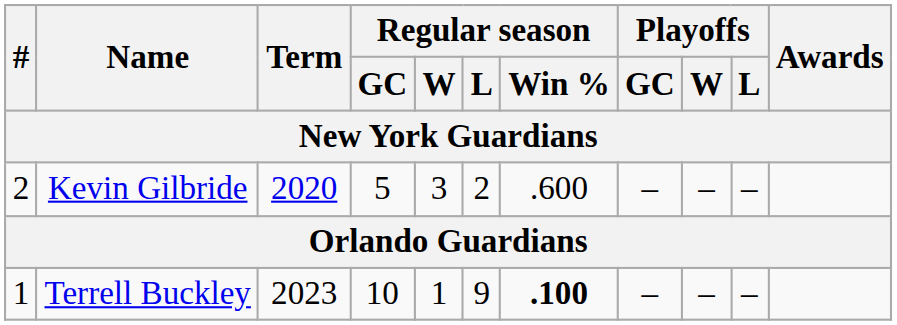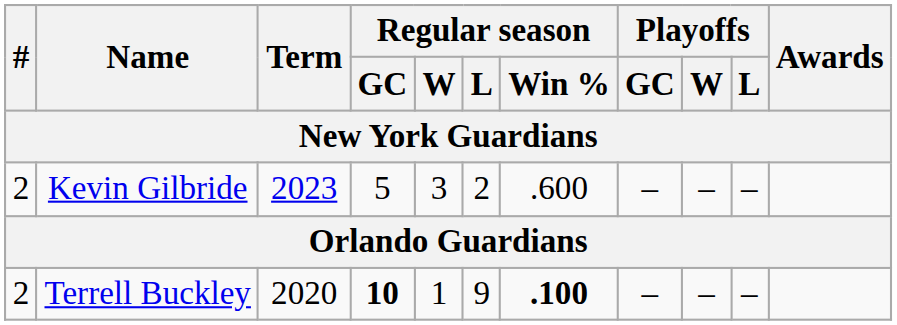(304, 188) 2020 -> (304, 188) 2023
(21, 293) 1 -> (21, 293) 2
(304, 293) 2023 -> (304, 293) 2020
(382, 293) normal -> (382, 293) bold
